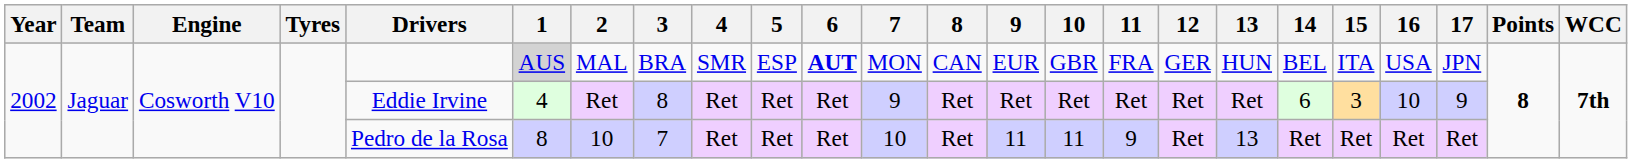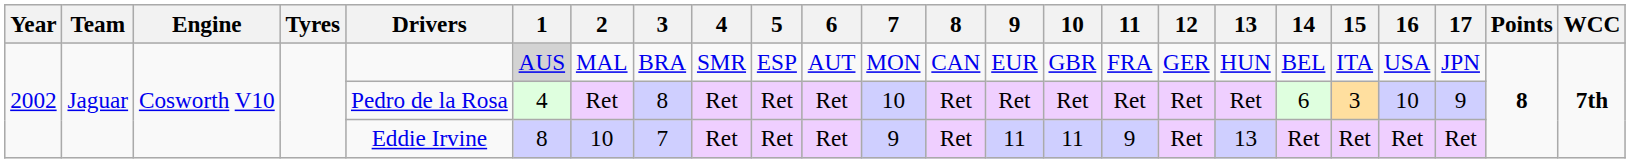(832, 62) bold -> (832, 62) normal
(429, 100) Eddie Irvine -> (429, 100) Pedro de la Rosa
(895, 100) 9 -> (893, 100) 10
(429, 138) Pedro de la Rosa -> (429, 138) Eddie Irvine
(895, 138) 10 -> (893, 138) 9
